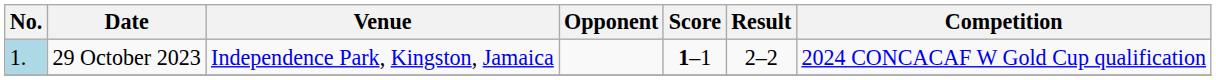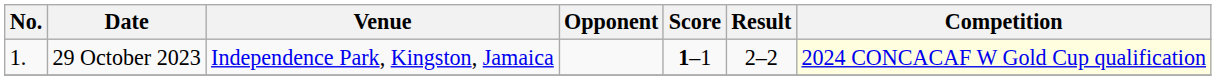(18, 57) lightblue background -> (18, 57) no background
(1004, 57) no background -> (1004, 57) lightyellow background
